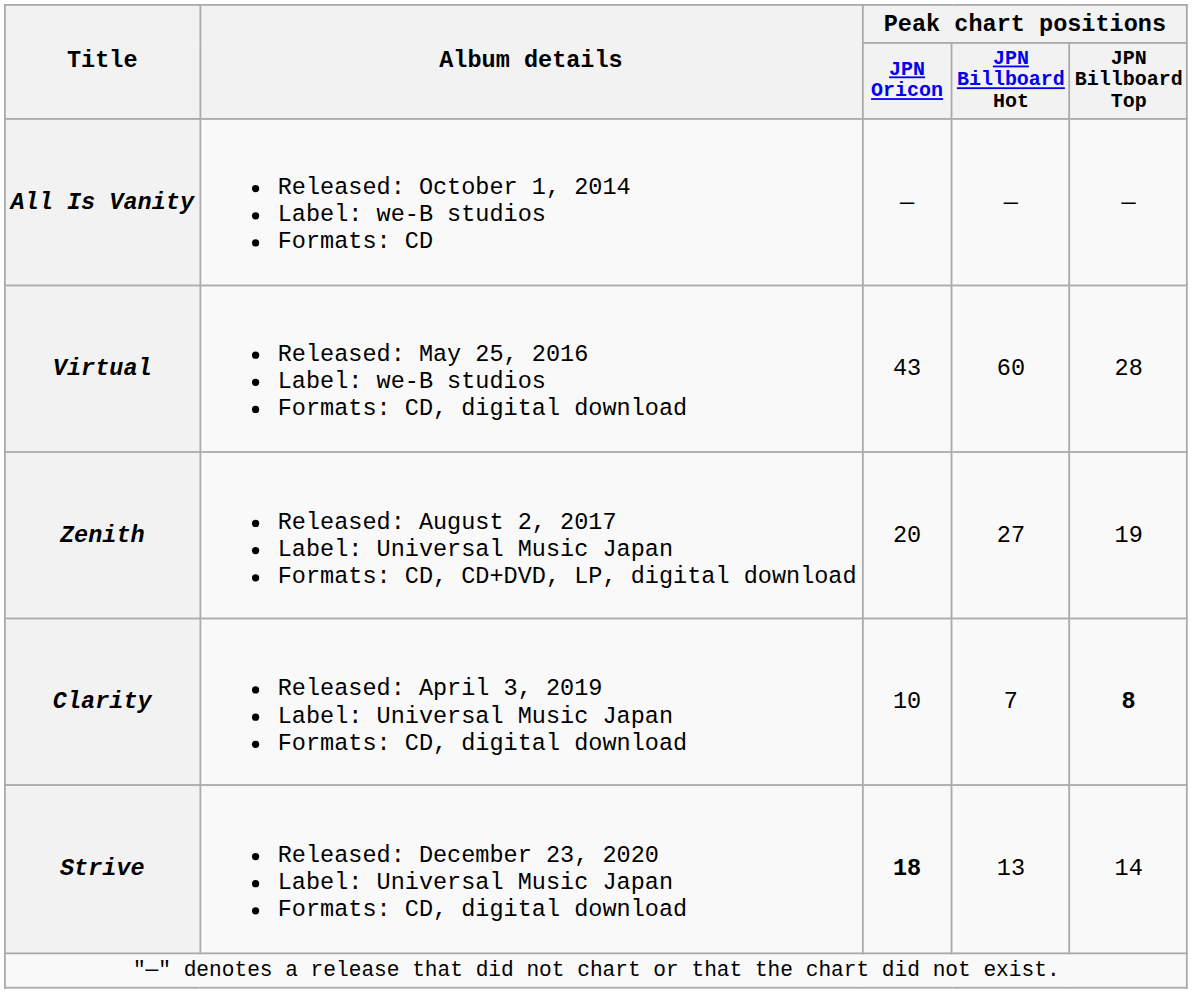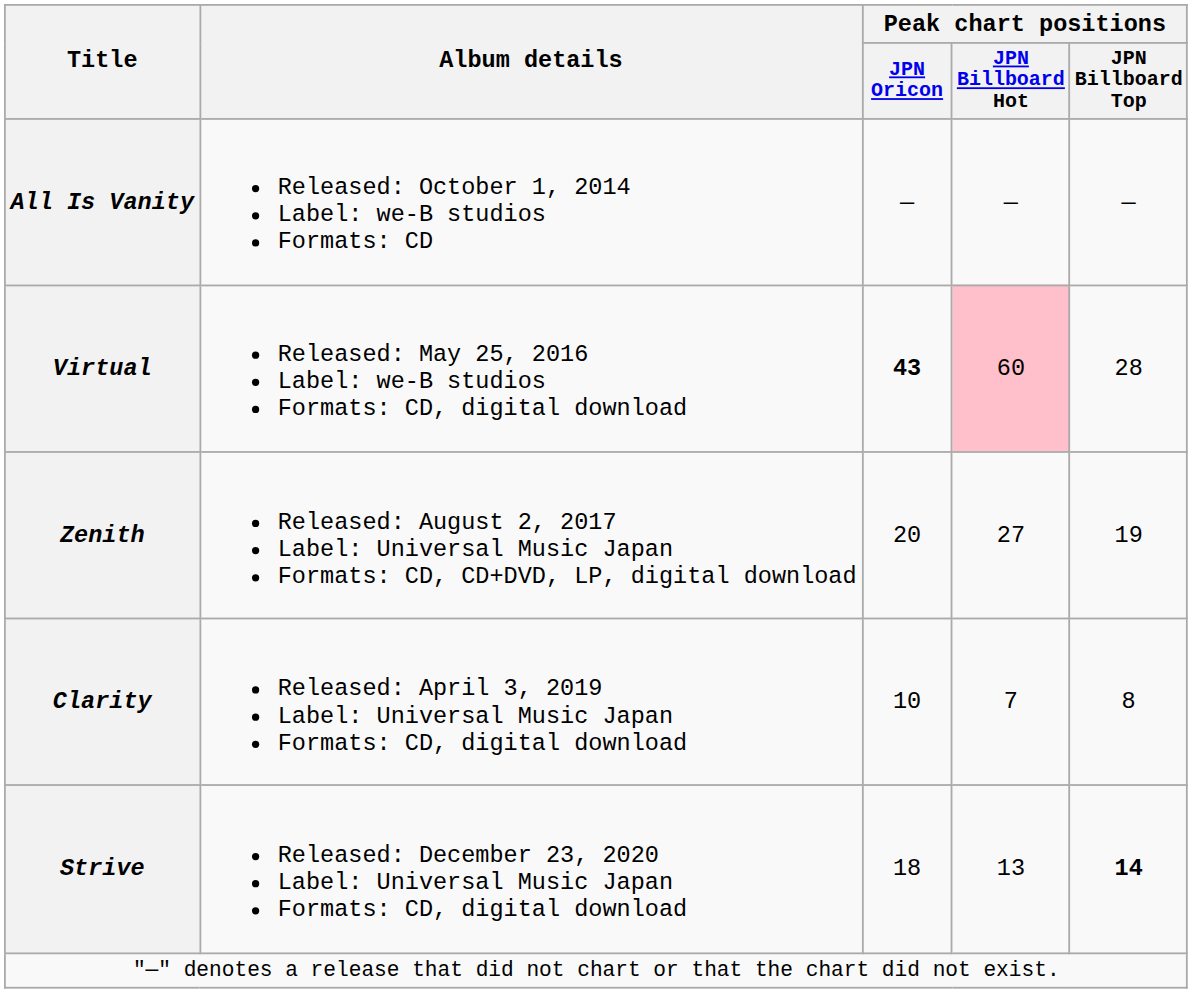(907, 368) normal -> (907, 368) bold
(1011, 368) no background -> (1011, 368) pink background
(1129, 702) bold -> (1129, 702) normal
(907, 869) bold -> (907, 869) normal
(1129, 869) normal -> (1129, 869) bold
